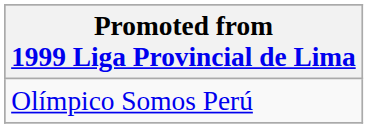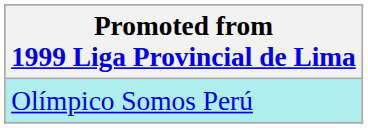(132, 100) no background -> (132, 100) paleturquoise background
